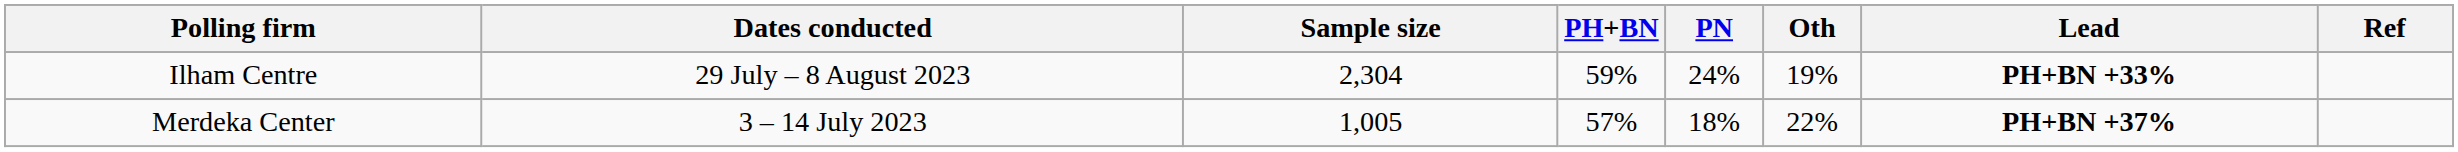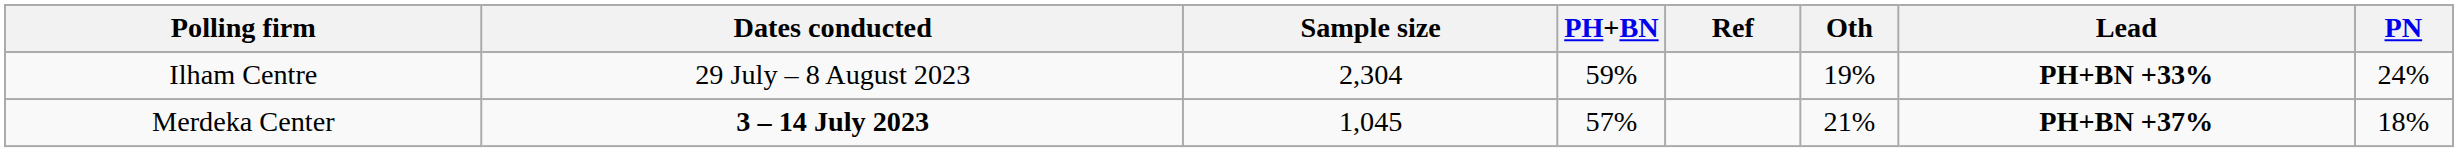columns swapped: (1714, 28) <-> (2385, 28)
(833, 122) normal -> (833, 122) bold
(1371, 122) 1,005 -> (1371, 122) 1,045
(1812, 122) 22% -> (1849, 122) 21%
